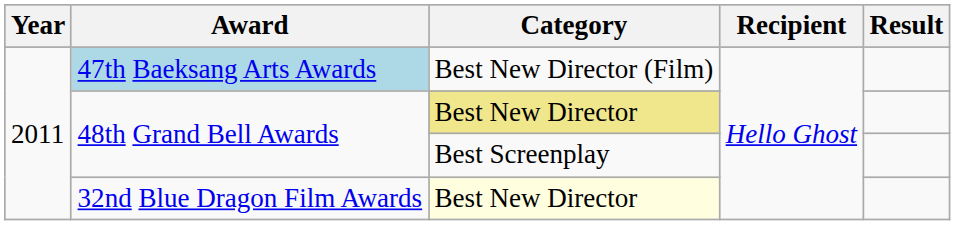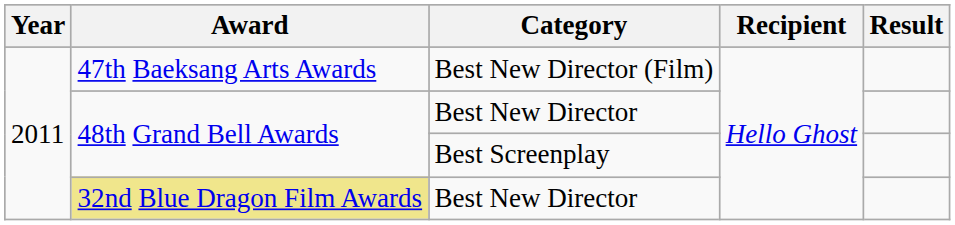(227, 68) lightblue background -> (227, 68) no background
(536, 111) khaki background -> (536, 111) no background
(250, 197) no background -> (250, 197) khaki background
(536, 197) lightyellow background -> (536, 197) no background
